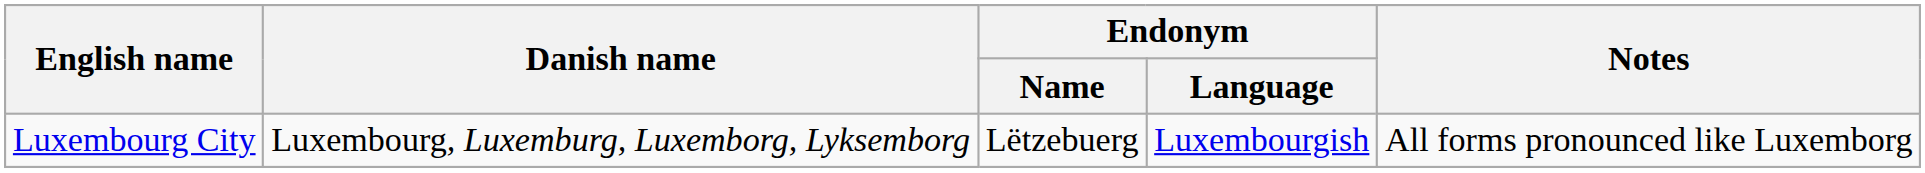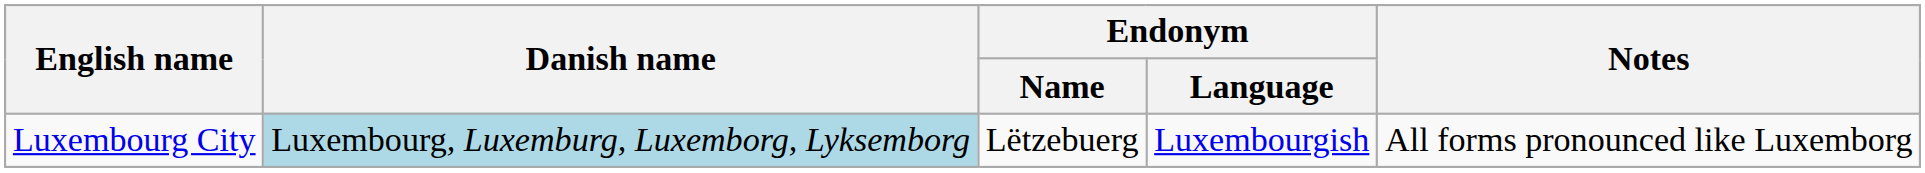(621, 139) no background -> (621, 139) lightblue background
